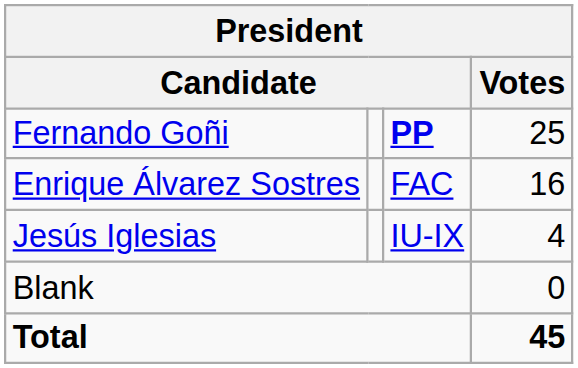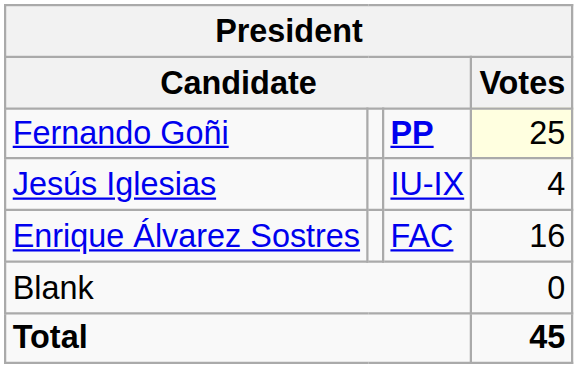(547, 133) no background -> (547, 133) lightyellow background
rows swapped: (186, 185) <-> (114, 236)
